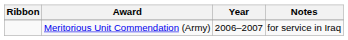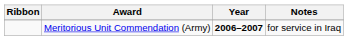(239, 27) normal -> (239, 27) bold
